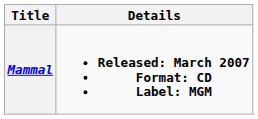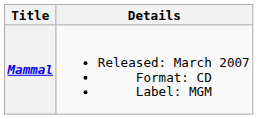(154, 77) bold -> (154, 77) normal
